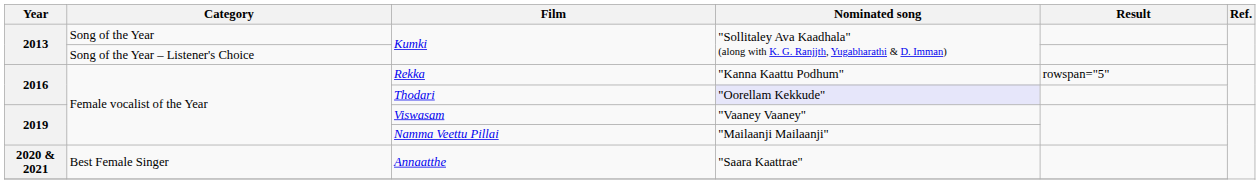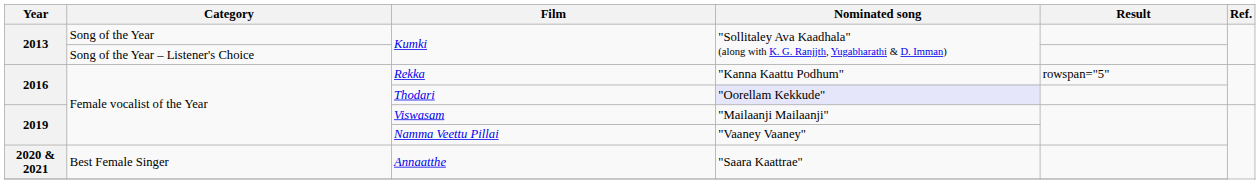(762, 114) "Vaaney Vaaney" -> (774, 114) "Mailaanji Mailaanji"
(774, 134) "Mailaanji Mailaanji" -> (762, 134) "Vaaney Vaaney"
